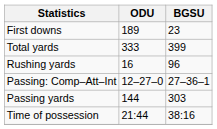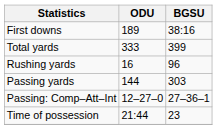(174, 30) 23 -> (181, 30) 38:16
rows swapped: (40, 98) <-> (62, 81)
(181, 115) 38:16 -> (174, 115) 23
